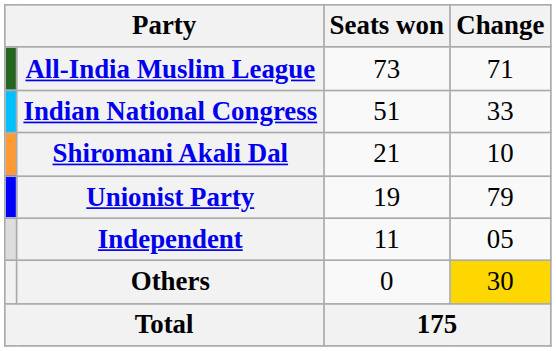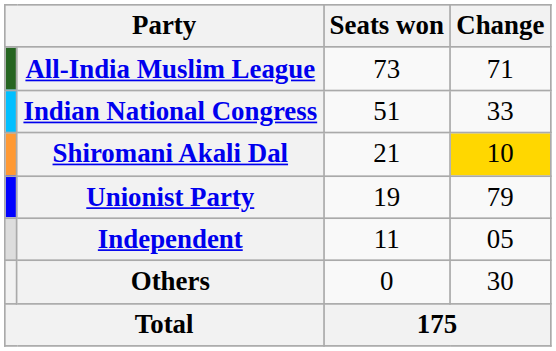(500, 153) no background -> (500, 153) gold background
(500, 281) gold background -> (500, 281) no background
